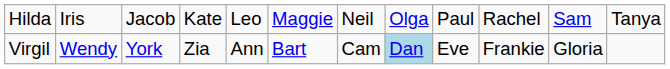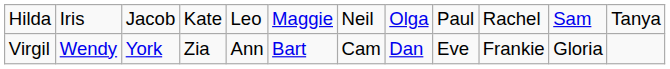(406, 48) lightblue background -> (406, 48) no background
